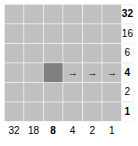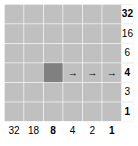(127, 92) 2 -> (127, 92) 3
(112, 131) normal -> (112, 131) bold
